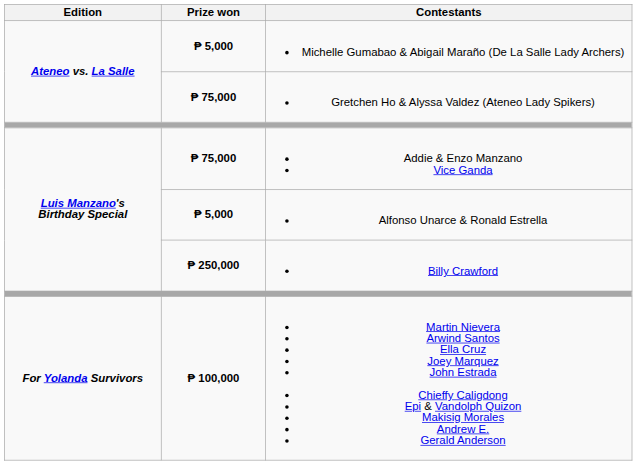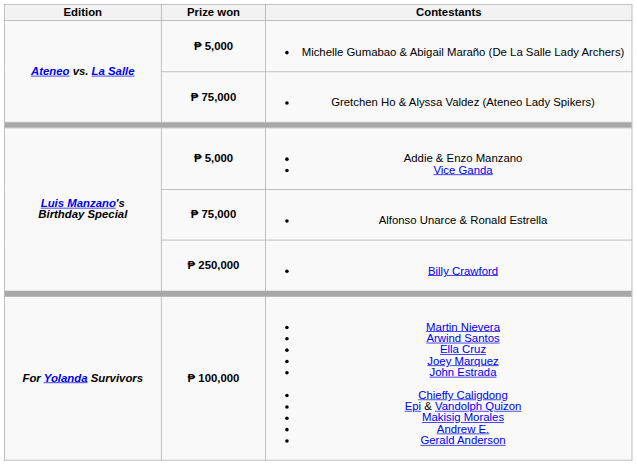(214, 158) ₱ 75,000 -> (214, 158) ₱ 5,000
(214, 215) ₱ 5,000 -> (214, 215) ₱ 75,000
